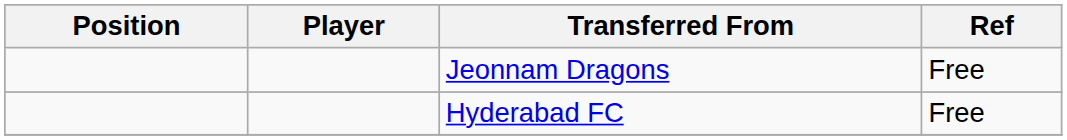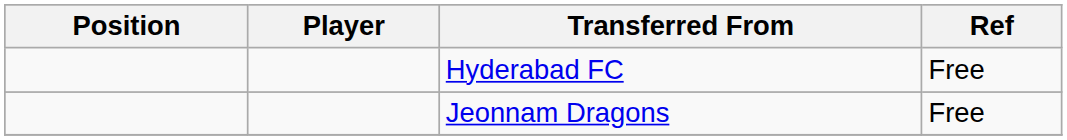rows swapped: (535, 112) <-> (558, 69)
